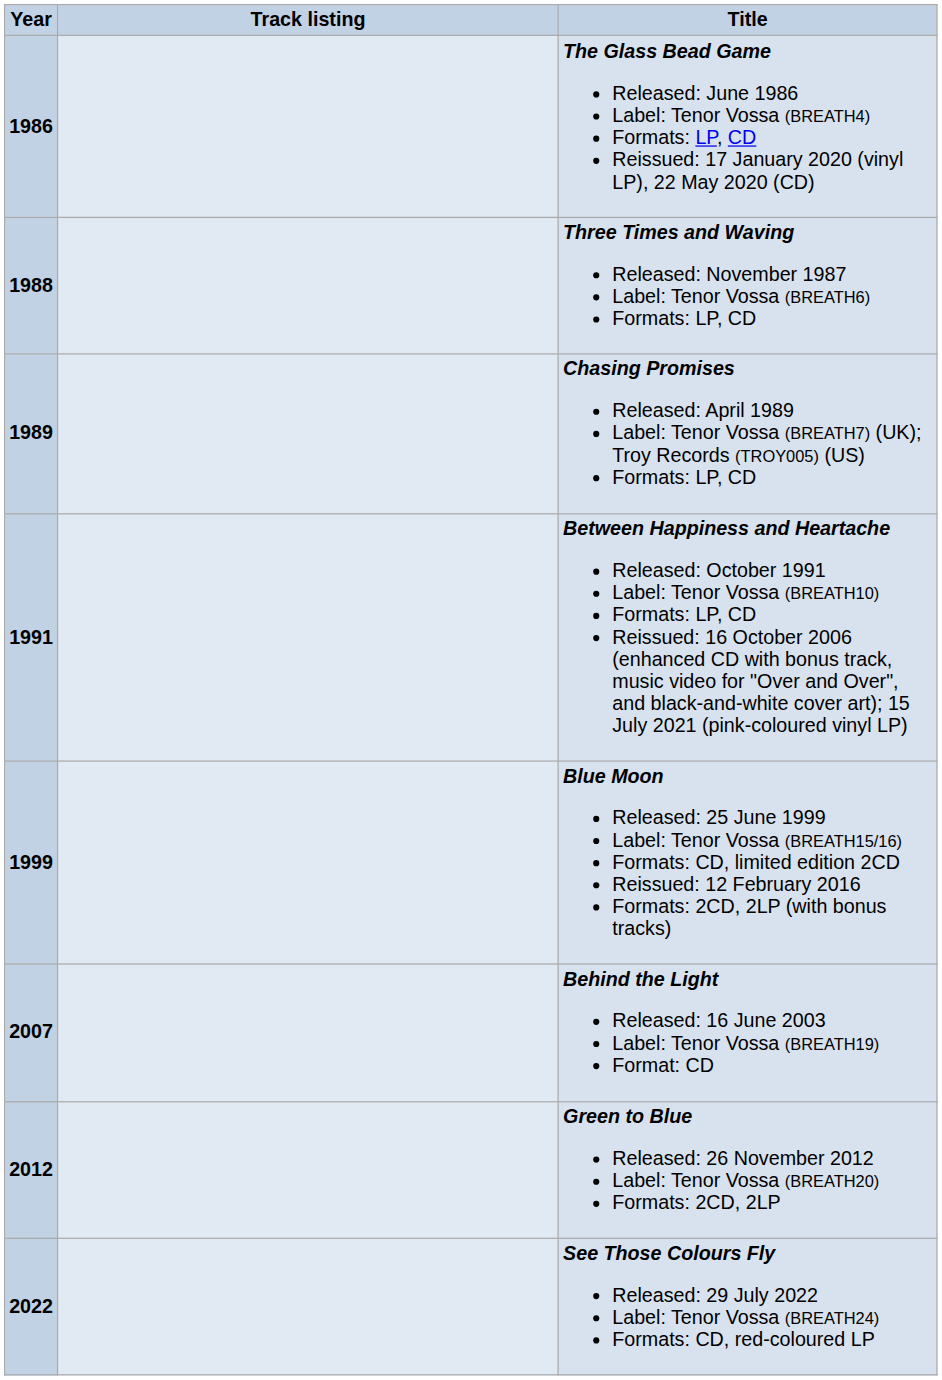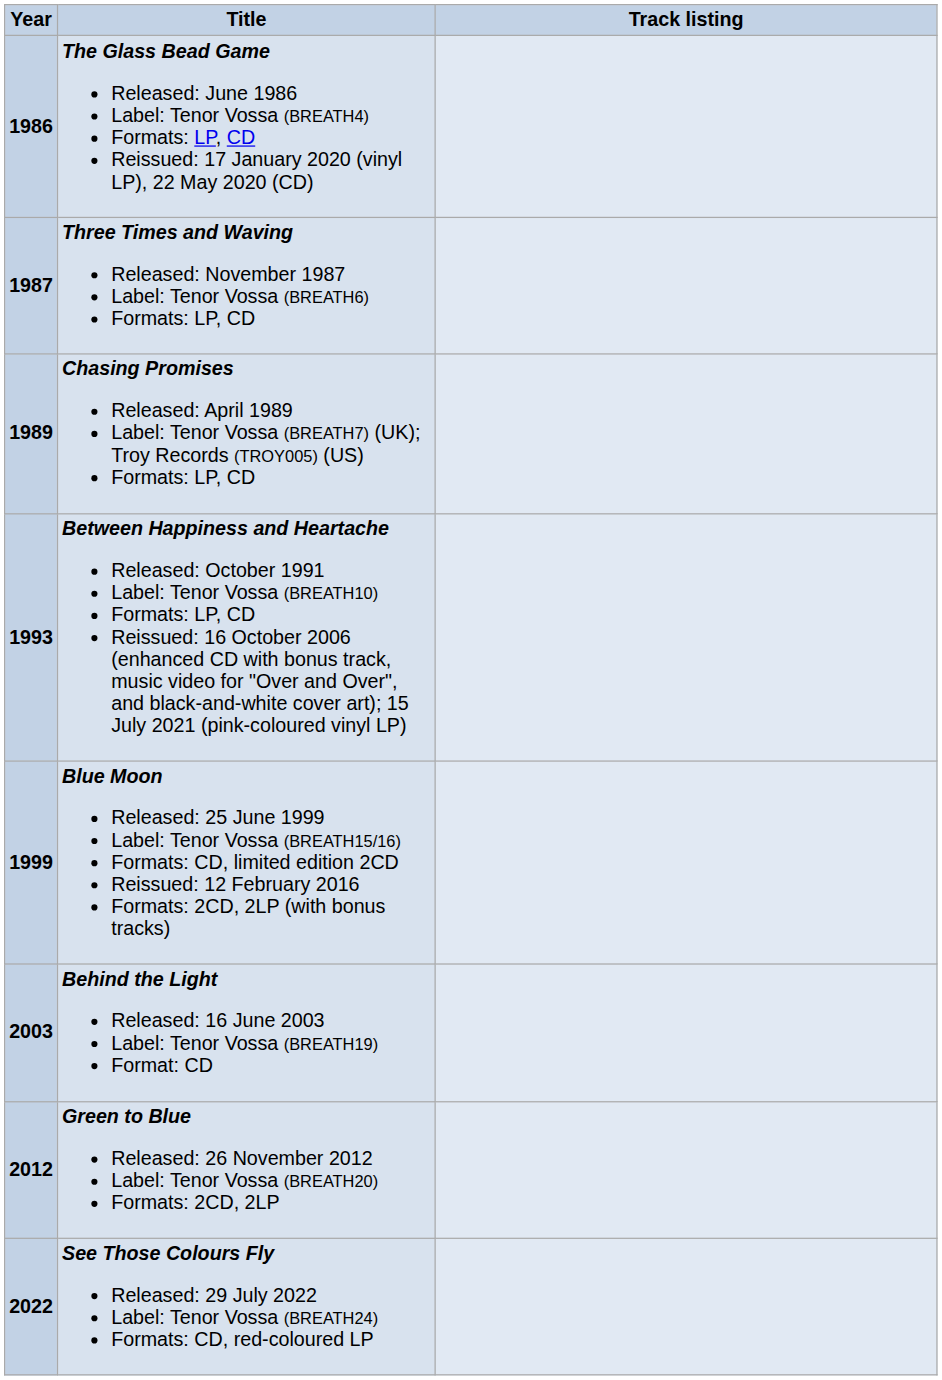columns swapped: (748, 20) <-> (308, 20)
(31, 285) 1988 -> (31, 285) 1987
(31, 636) 1991 -> (31, 636) 1993
(31, 1032) 2007 -> (31, 1032) 2003
